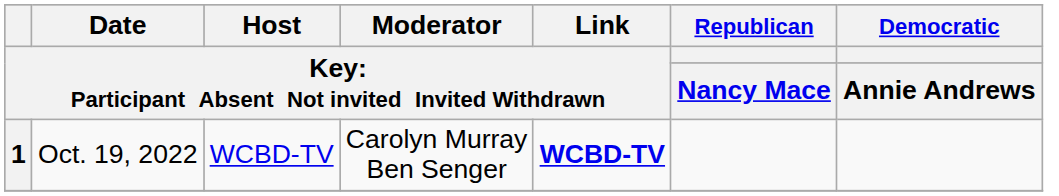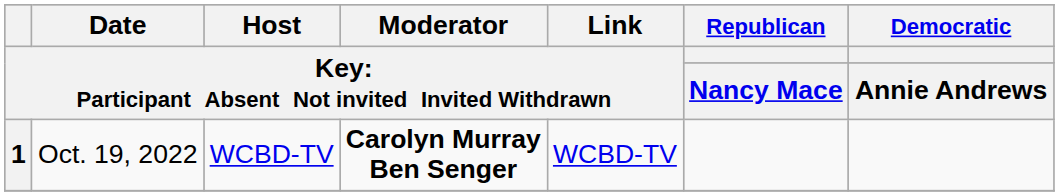(437, 154) normal -> (443, 154) bold
(602, 154) bold -> (615, 154) normal
